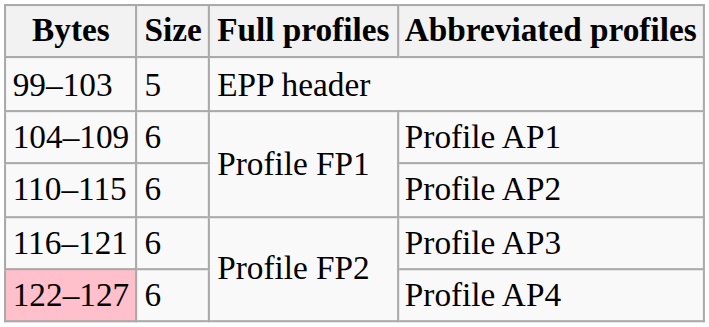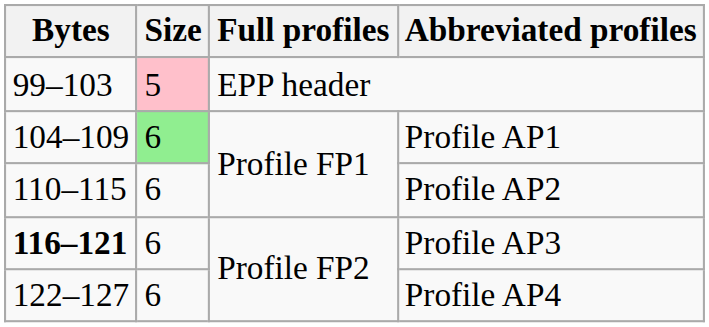(153, 83) no background -> (153, 83) pink background
(153, 136) no background -> (153, 136) lightgreen background
(70, 242) normal -> (70, 242) bold
(71, 294) pink background -> (71, 294) no background
